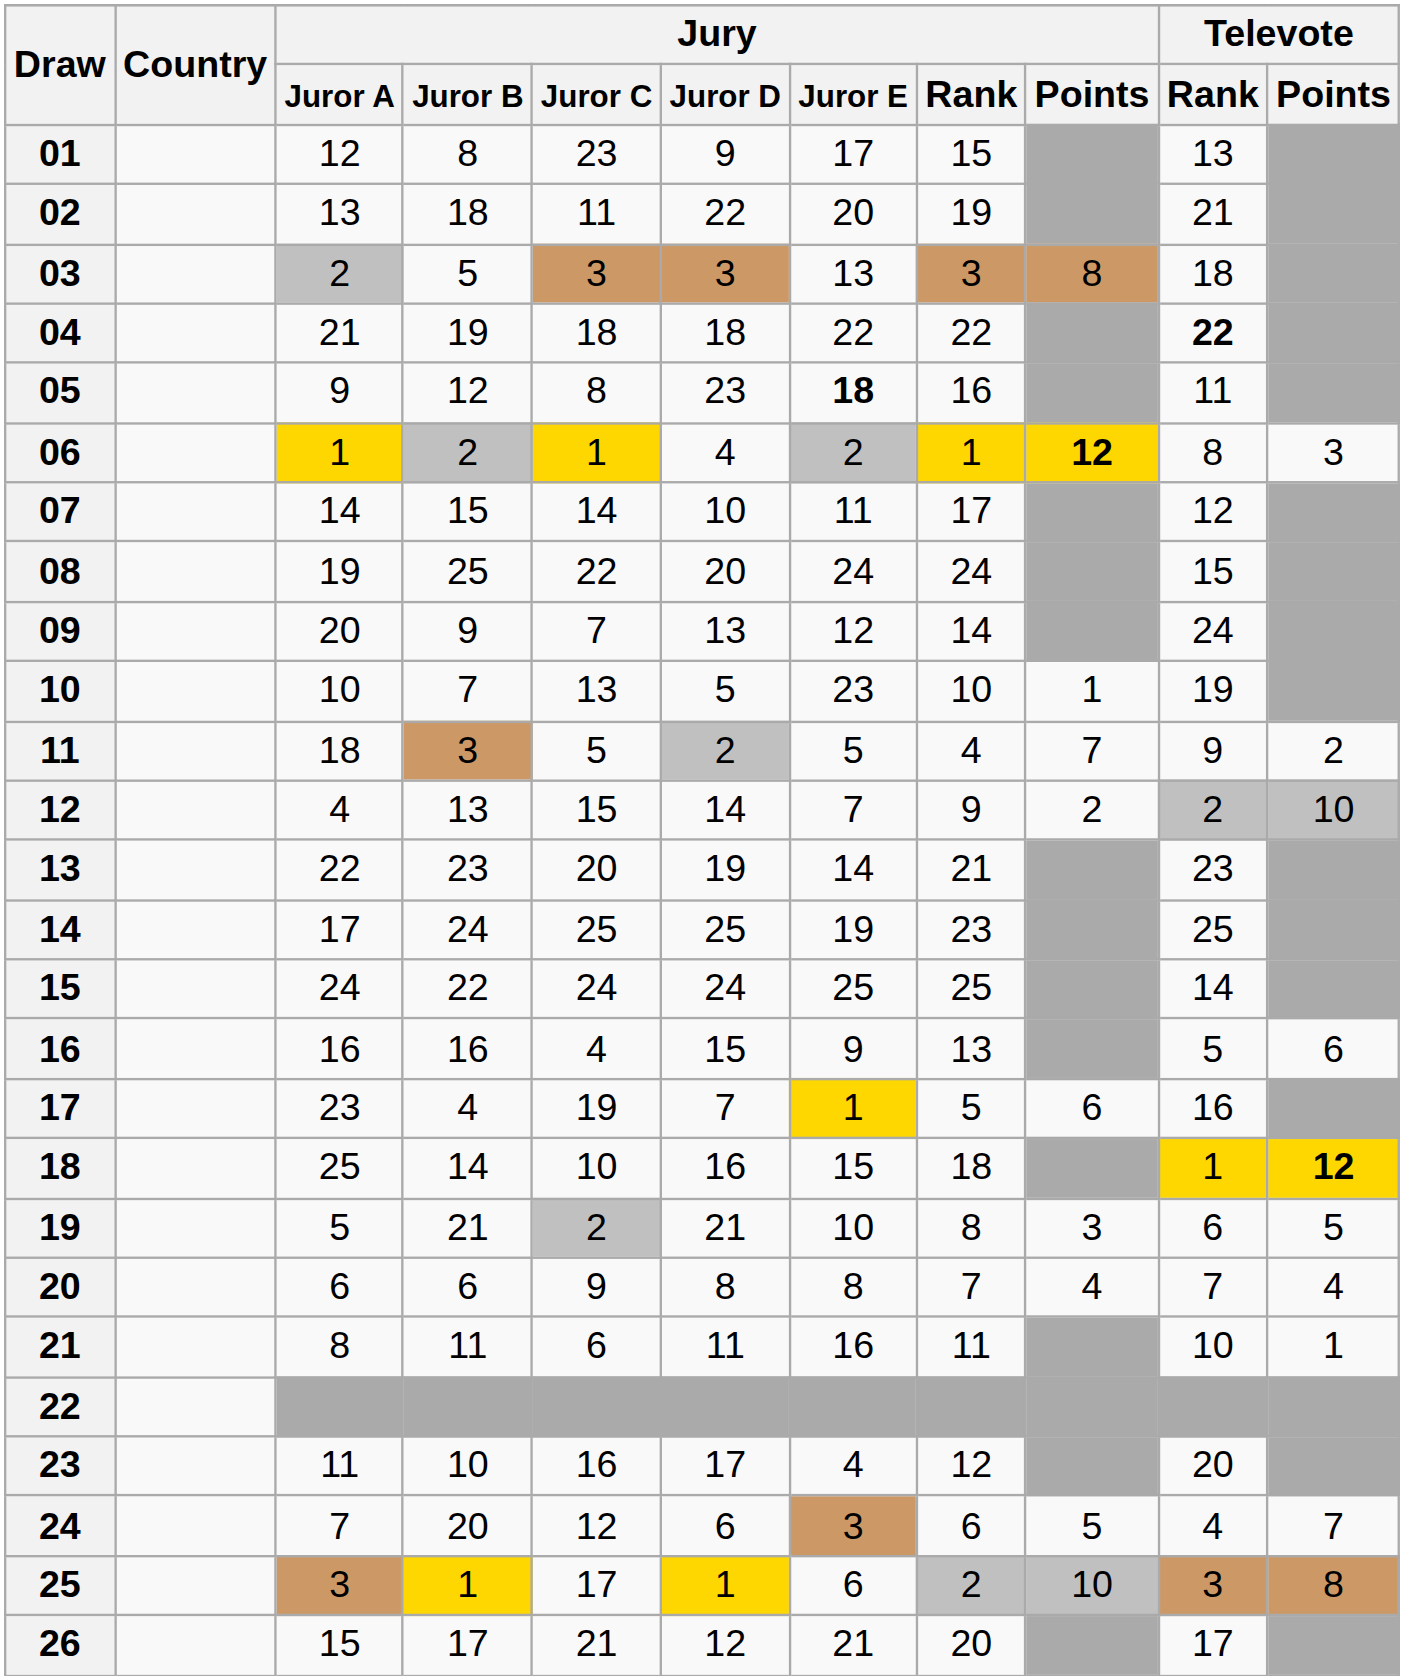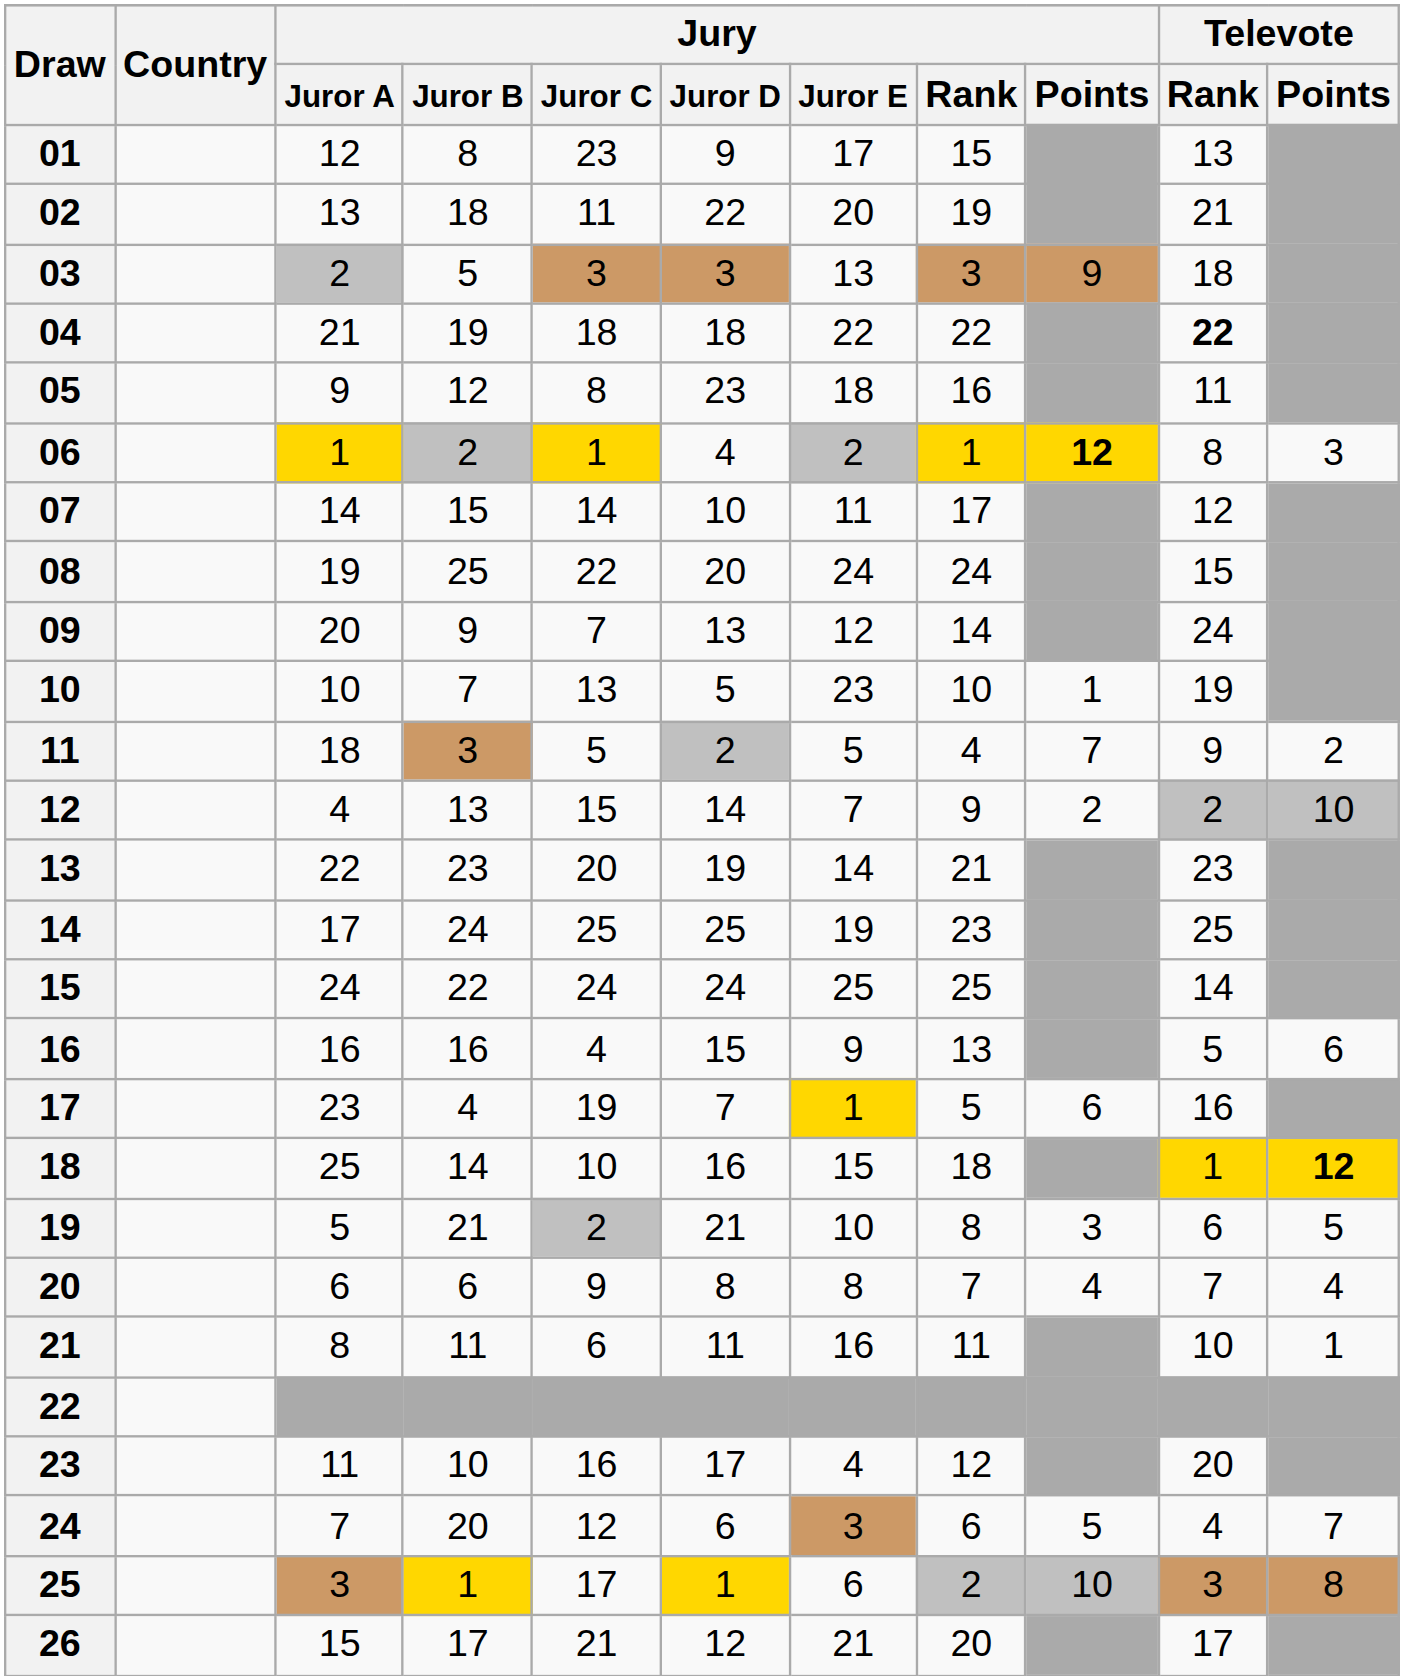(1092, 272) 8 -> (1092, 272) 9
(853, 392) bold -> (853, 392) normal
